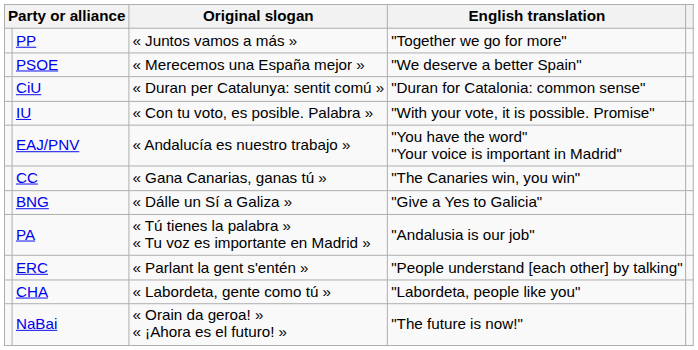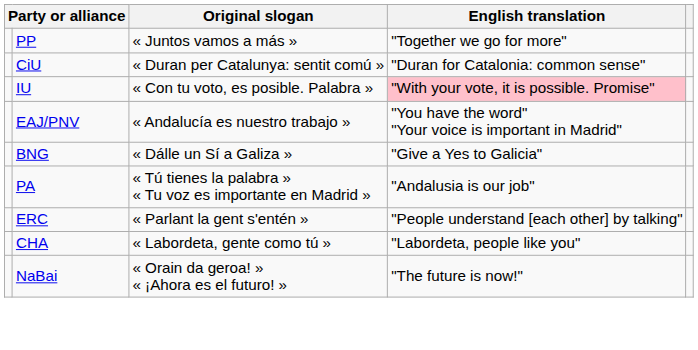- row: (37, 64)
(523, 112) no background -> (523, 88) pink background
- row: (27, 178)
